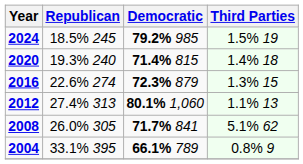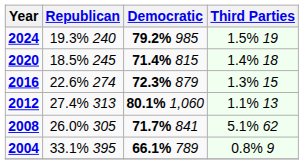(83, 38) 18.5% 245 -> (83, 38) 19.3% 240
(83, 60) 19.3% 240 -> (83, 60) 18.5% 245
